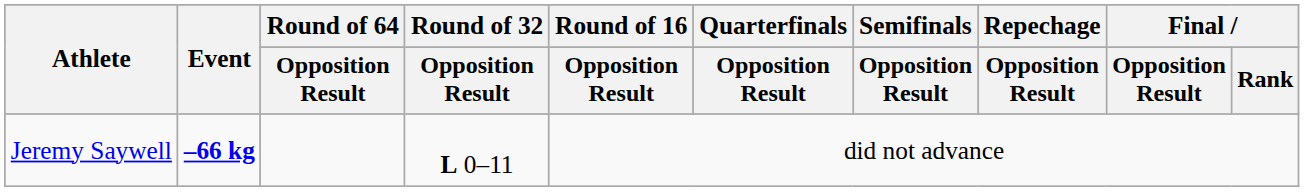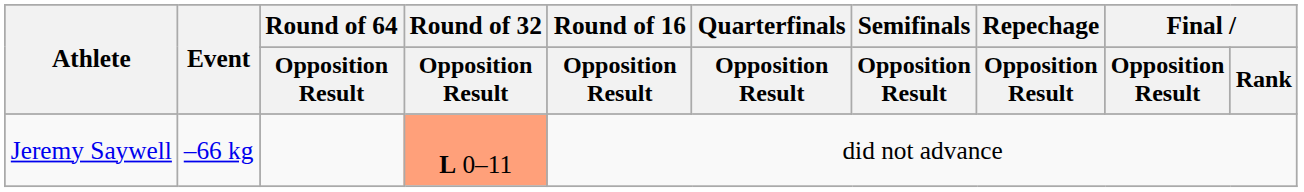(219, 150) bold -> (219, 150) normal
(477, 165) no background -> (476, 165) lightsalmon background
